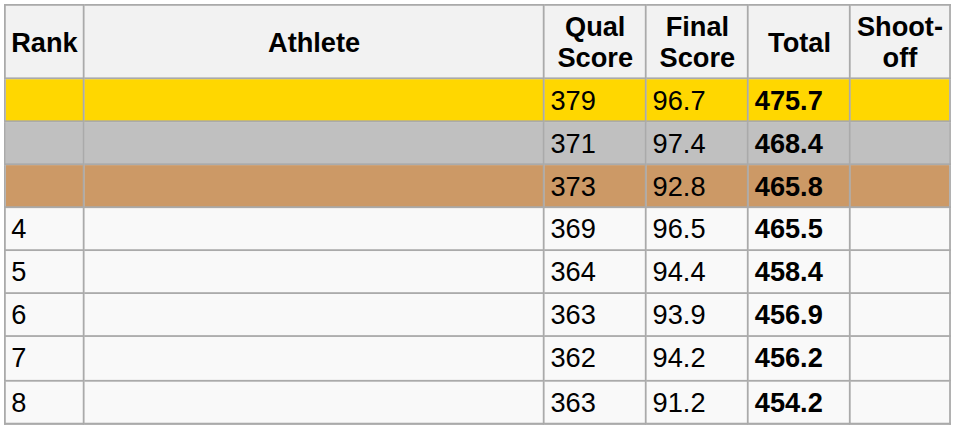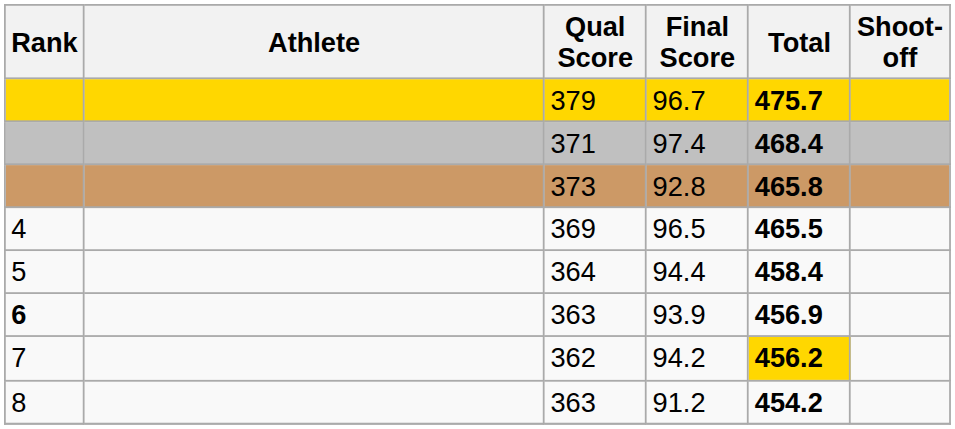(19, 315) normal -> (19, 315) bold
(789, 359) no background -> (789, 359) gold background
